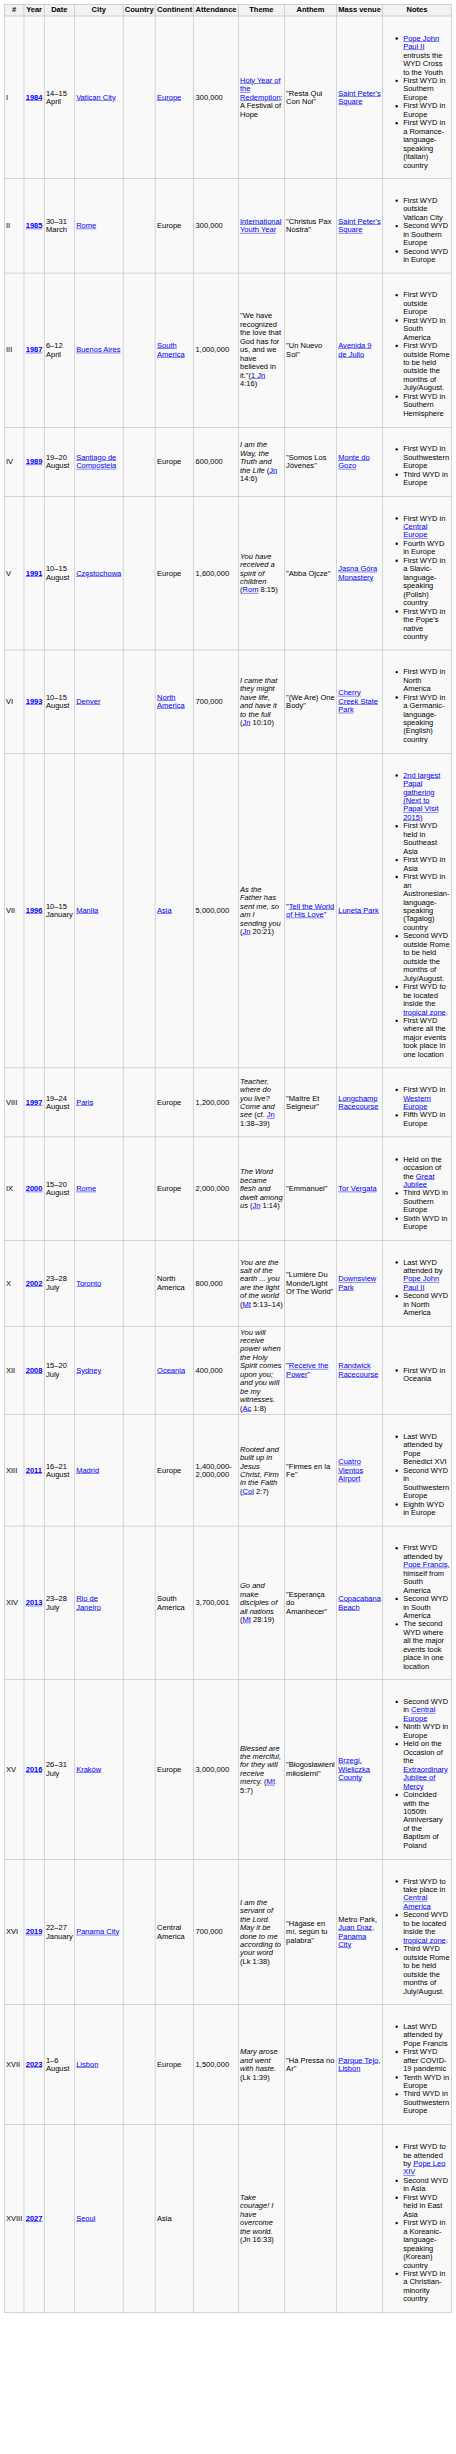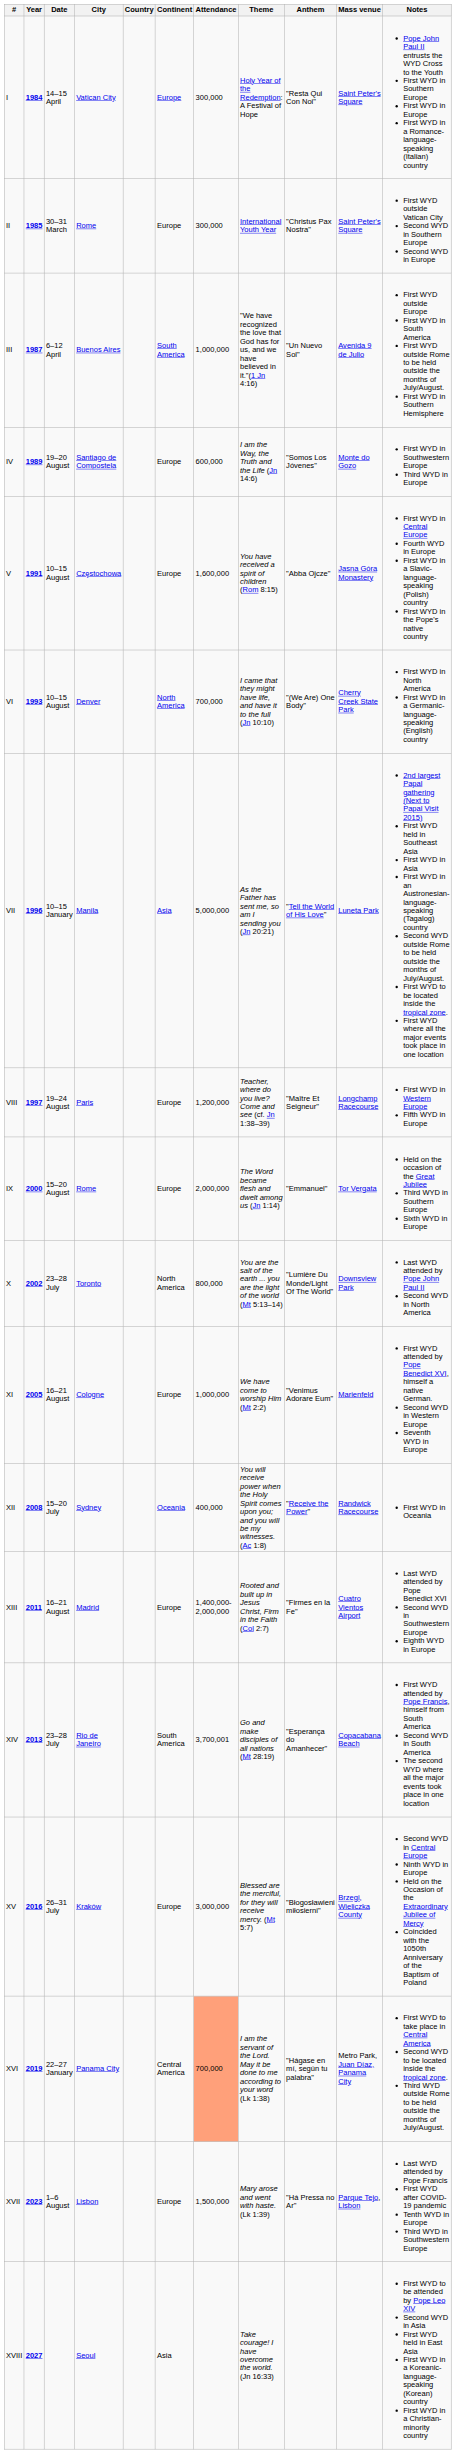+ row: (10, 1395)
(209, 1932) no background -> (209, 2069) lightsalmon background
